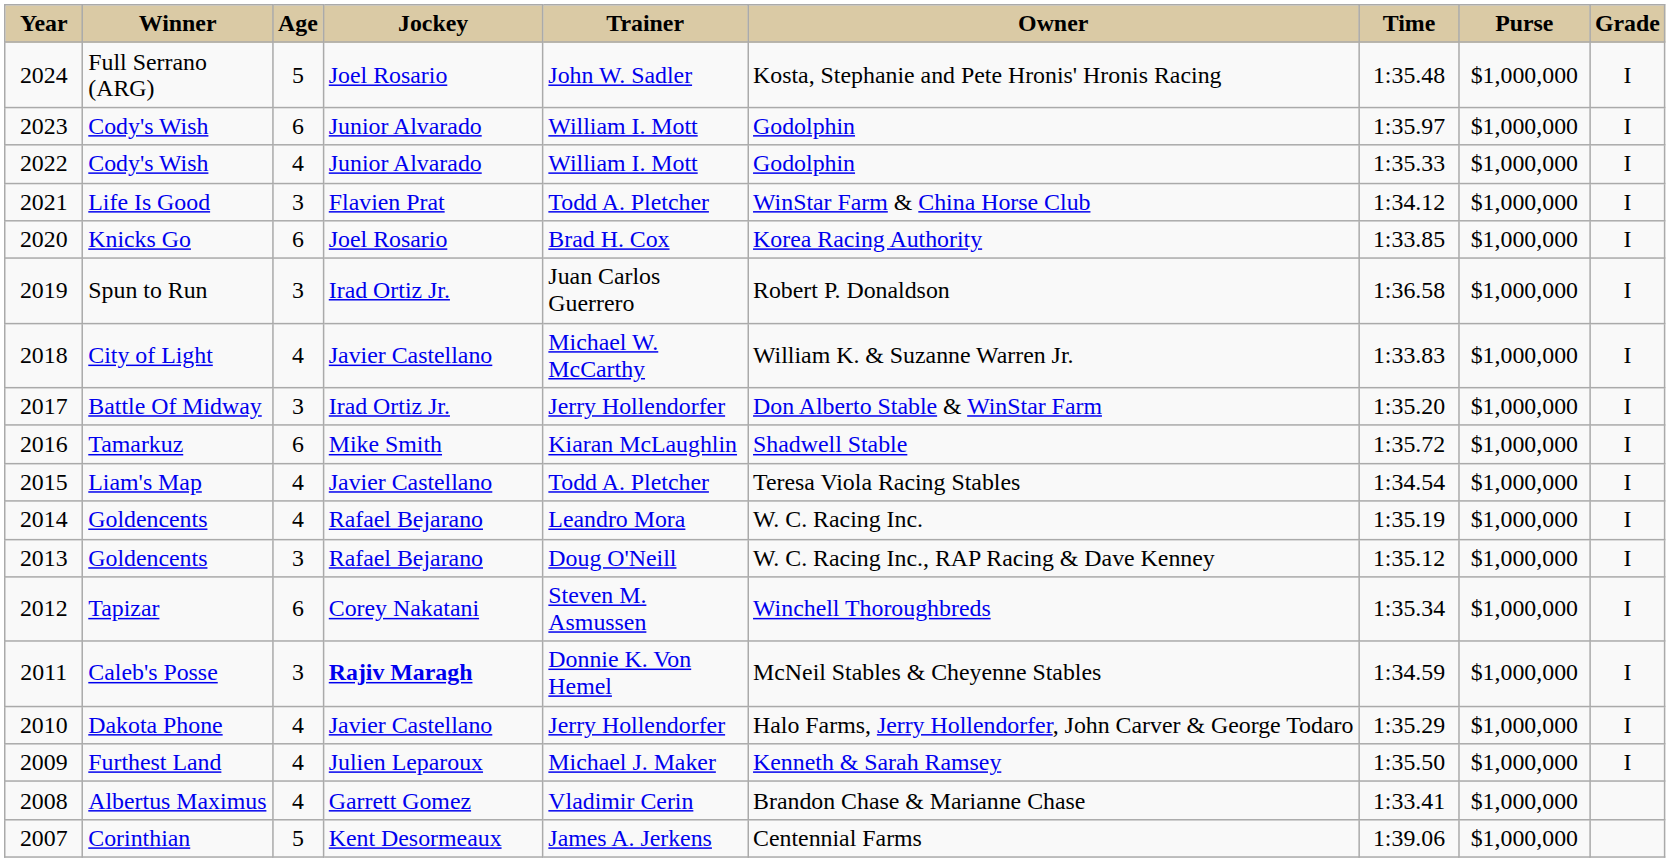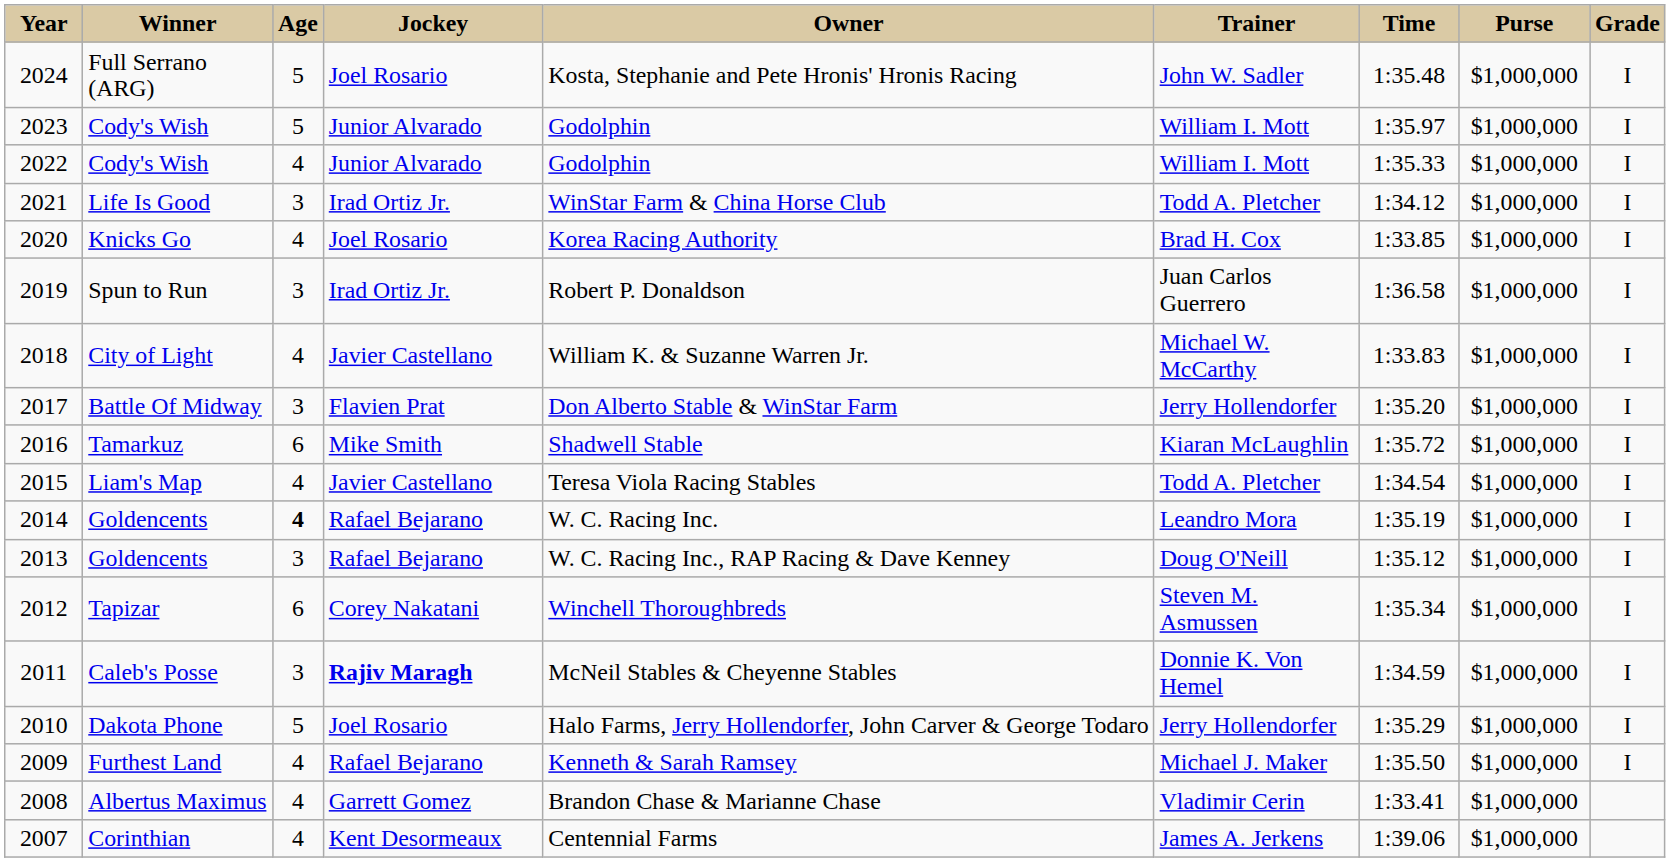columns swapped: (645, 23) <-> (1053, 23)
(298, 125) 6 -> (298, 125) 5
(387, 201) Flavien Prat -> (389, 201) Irad Ortiz Jr.
(298, 239) 6 -> (298, 239) 4
(389, 406) Irad Ortiz Jr. -> (387, 406) Flavien Prat
(298, 519) normal -> (298, 519) bold
(298, 724) 4 -> (298, 724) 5
(411, 724) Javier Castellano -> (388, 724) Joel Rosario
(406, 762) Julien Leparoux -> (406, 762) Rafael Bejarano
(298, 838) 5 -> (298, 838) 4
